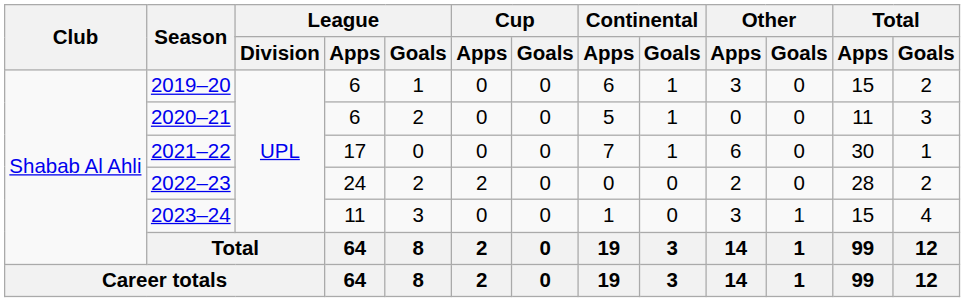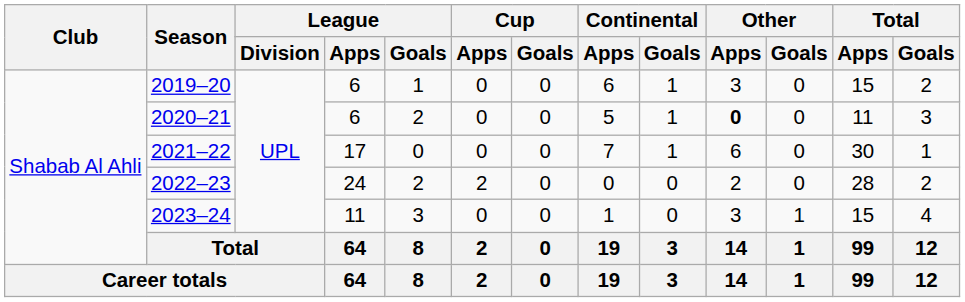(736, 118) normal -> (736, 118) bold
